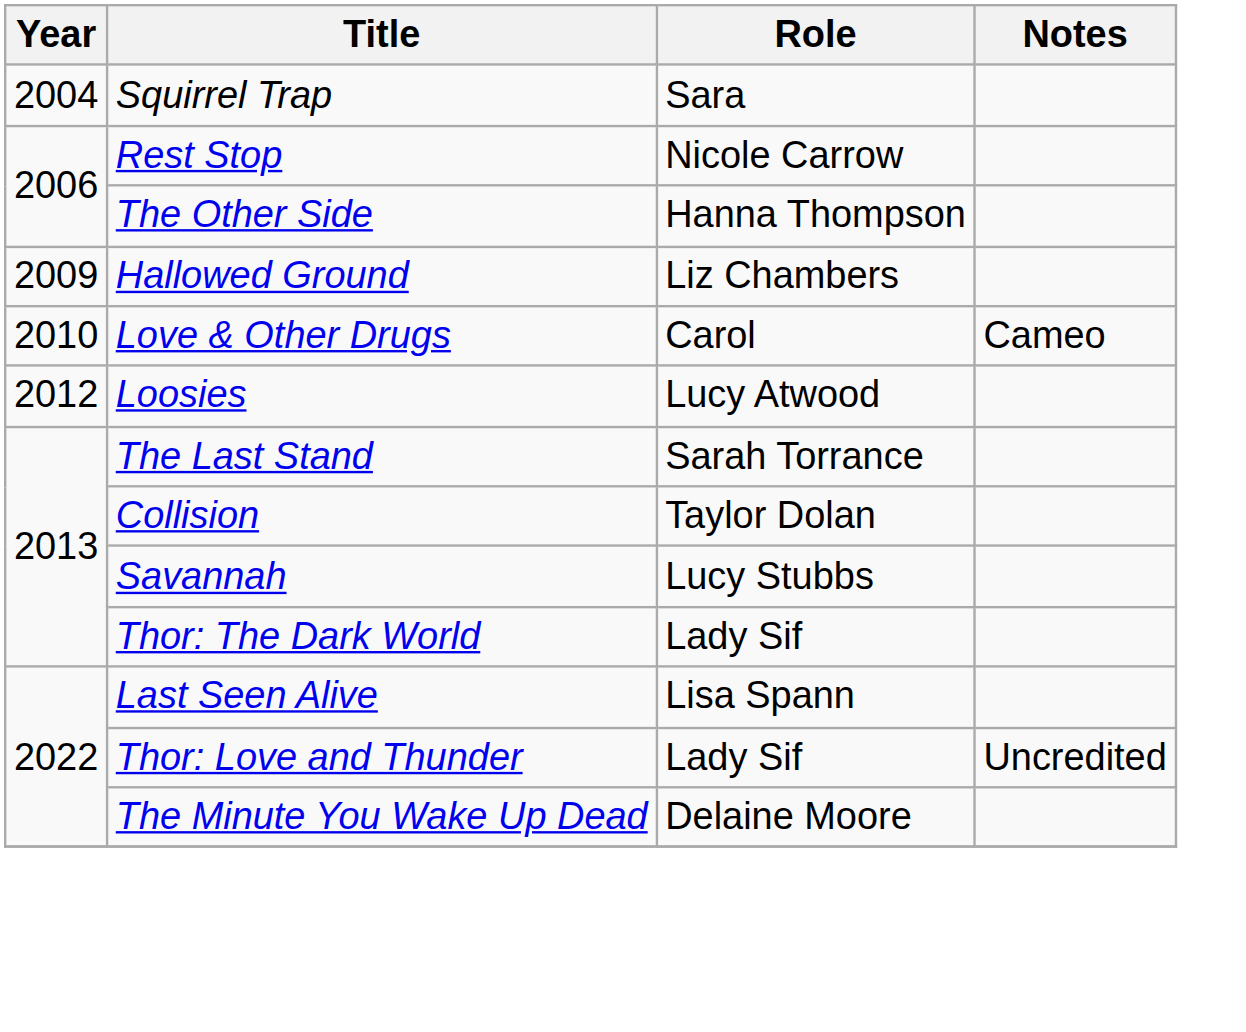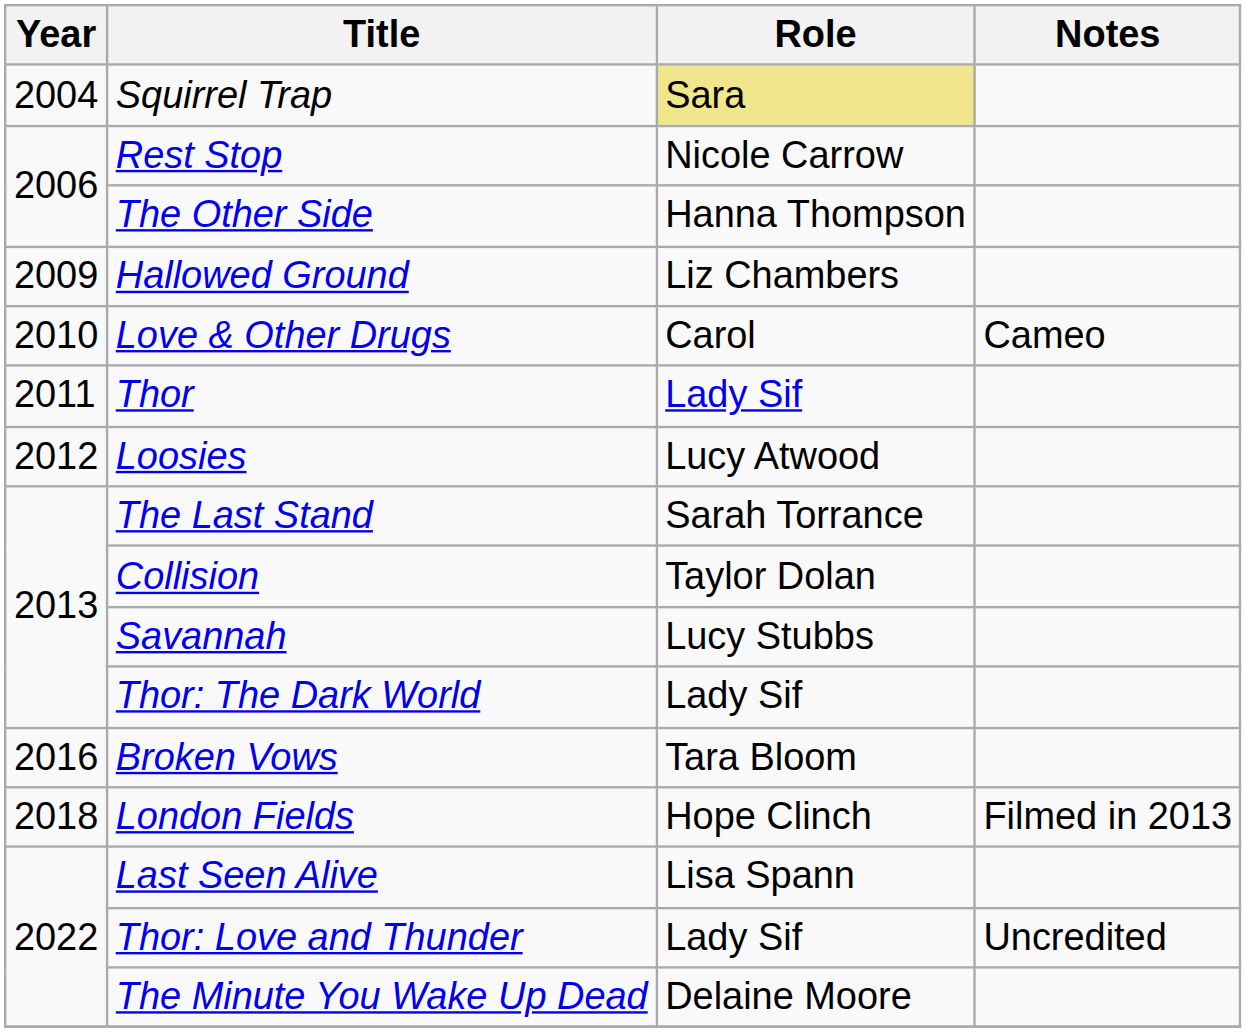(705, 94) no background -> (705, 94) khaki background
+ row: (155, 395)
+ row: (227, 756)
+ row: (235, 816)
